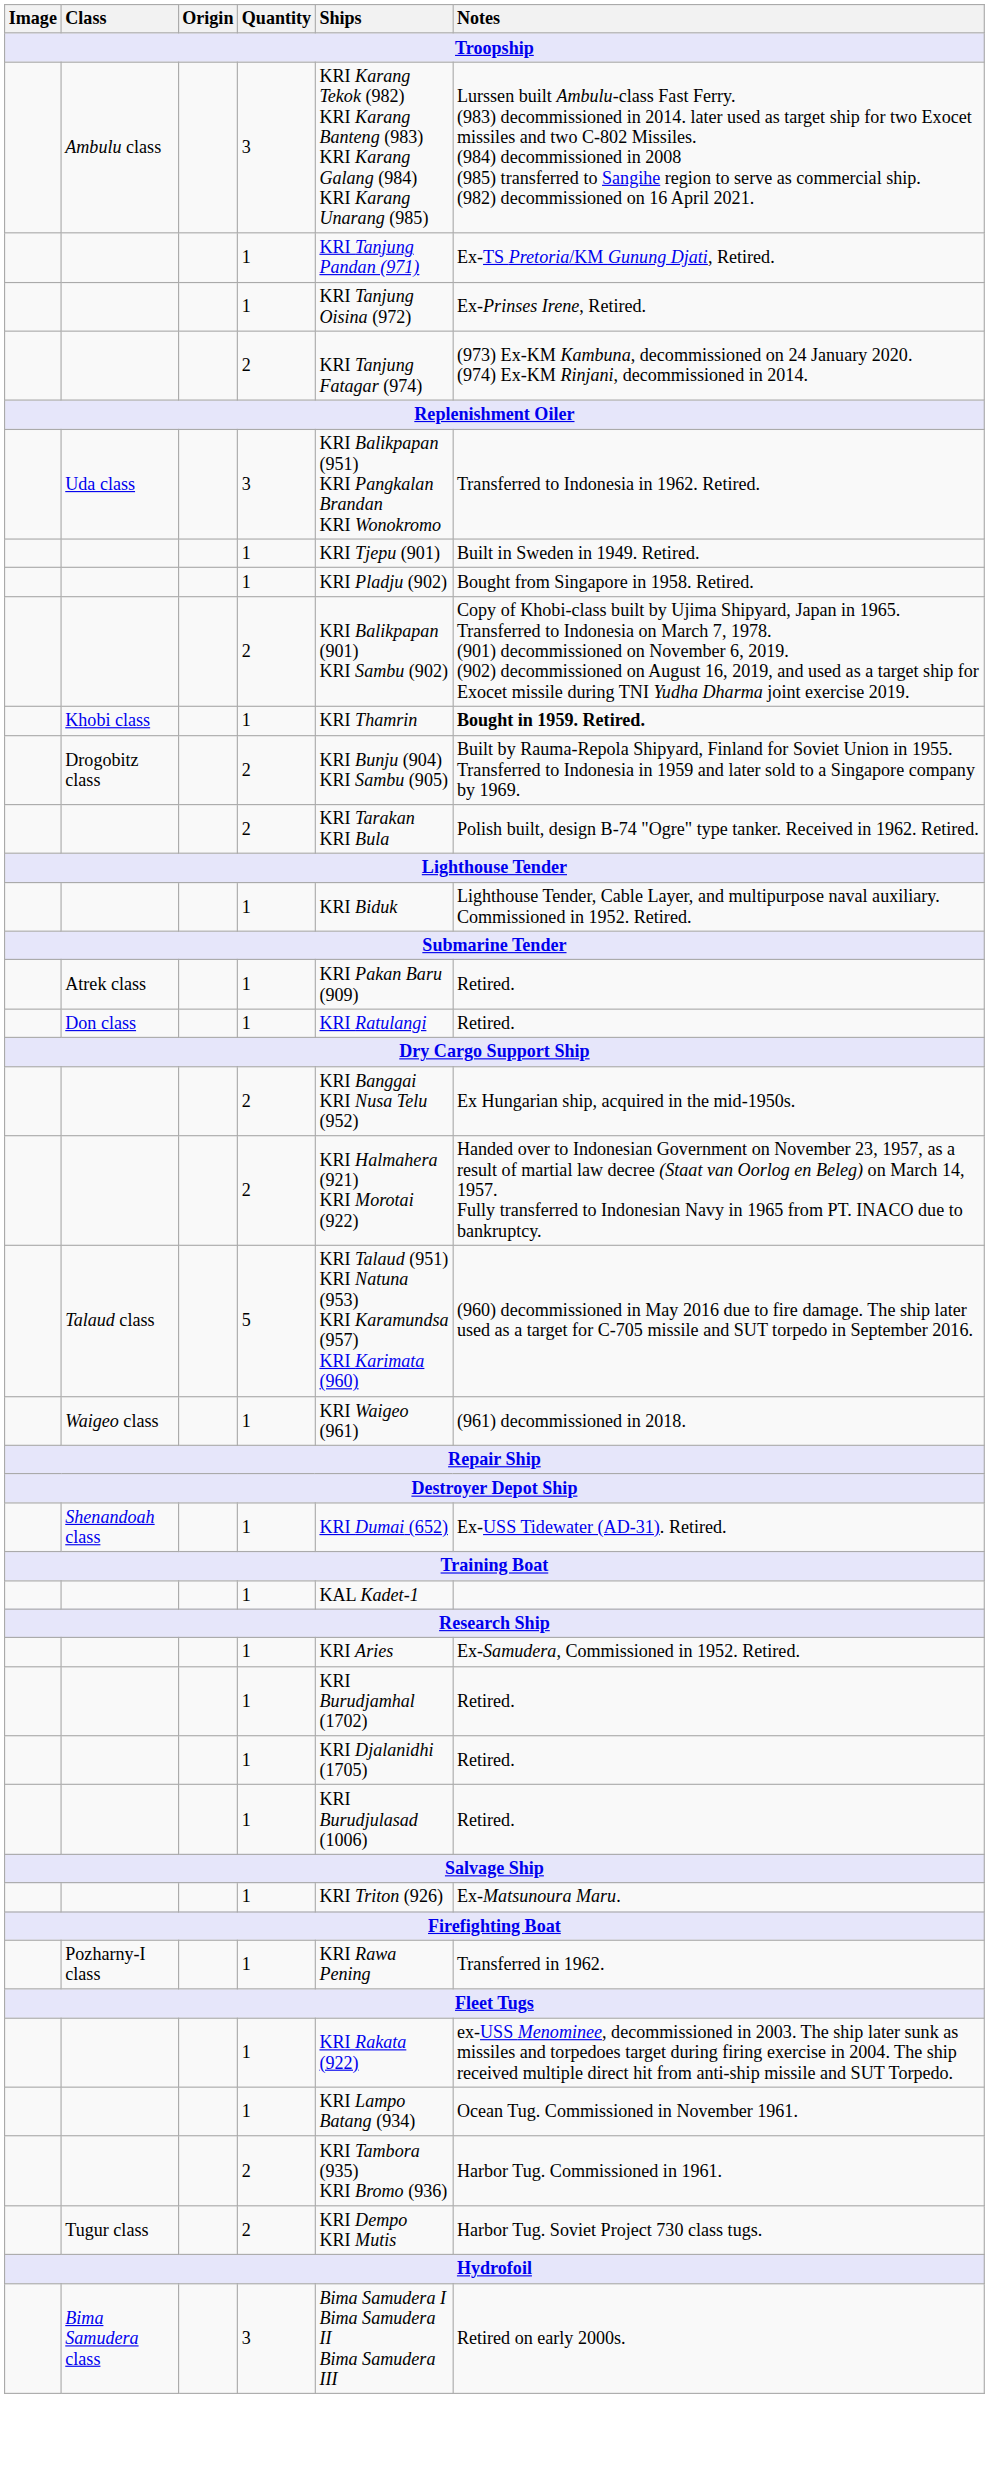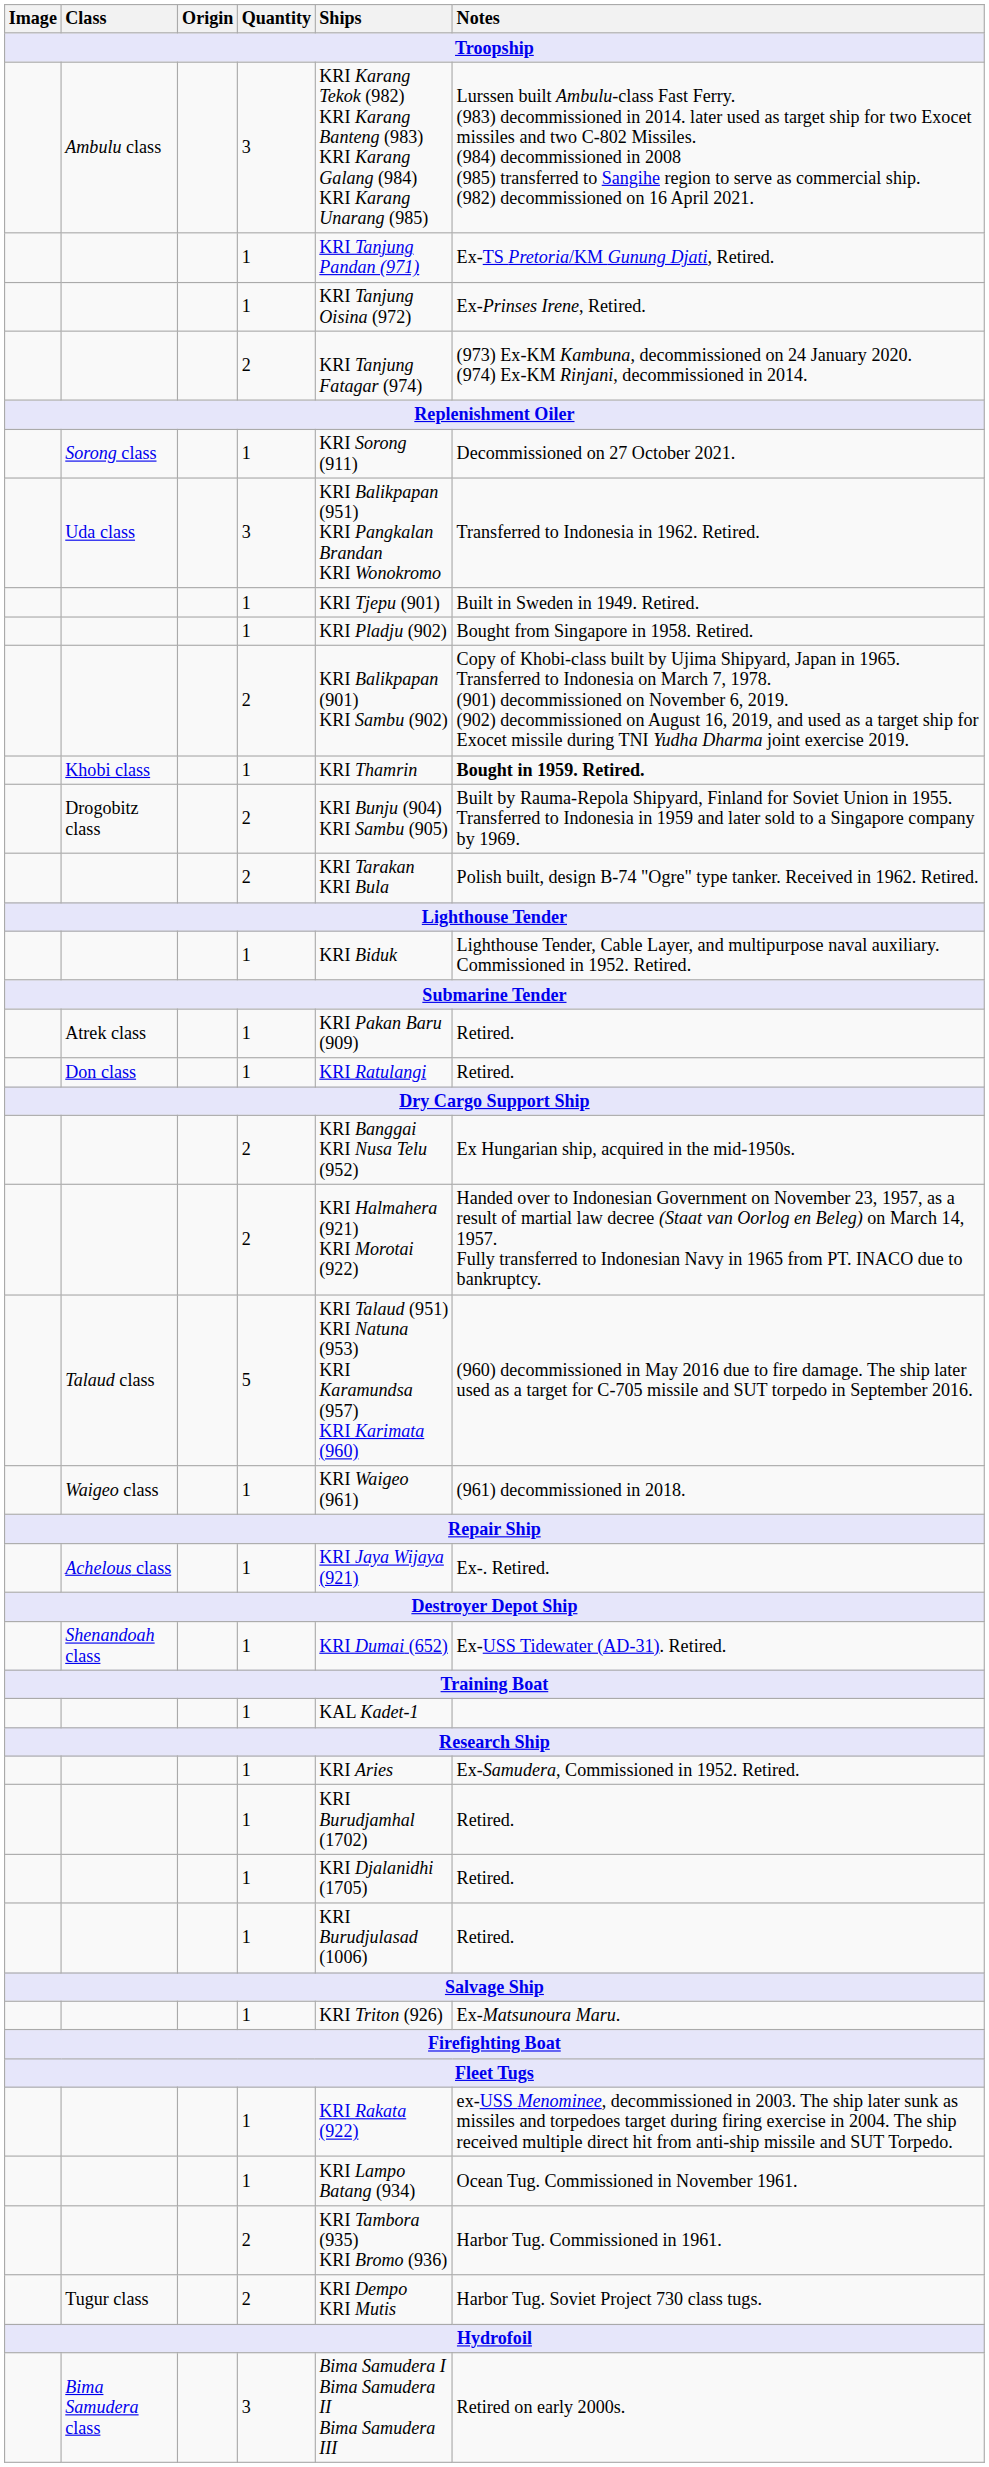+ row: (111, 453)
+ row: (118, 1567)
- row: (105, 1964)
